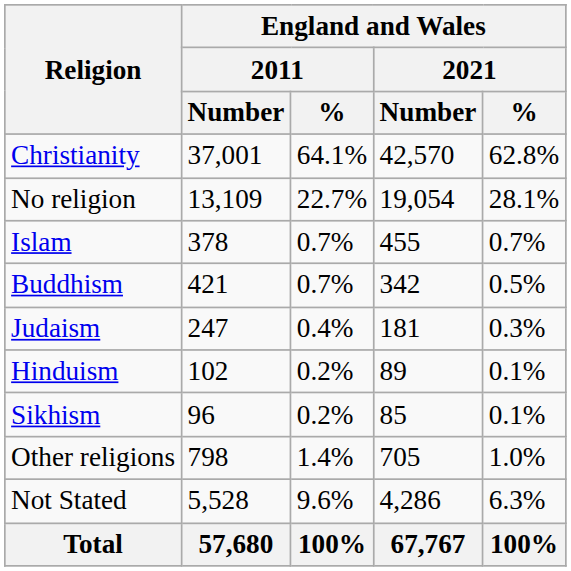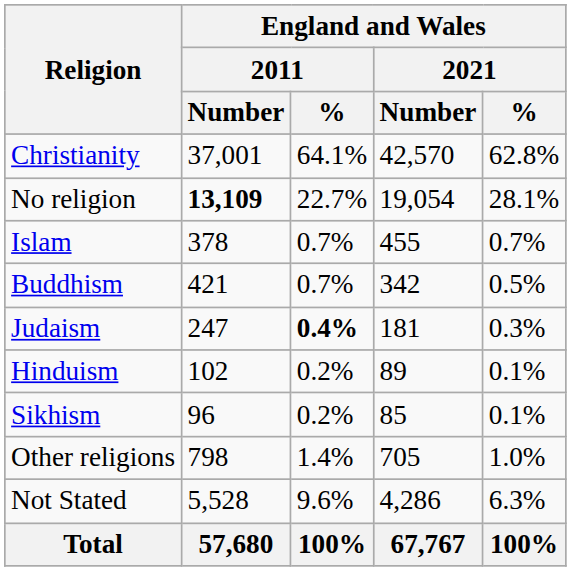(225, 198) normal -> (225, 198) bold
(325, 328) normal -> (327, 328) bold
